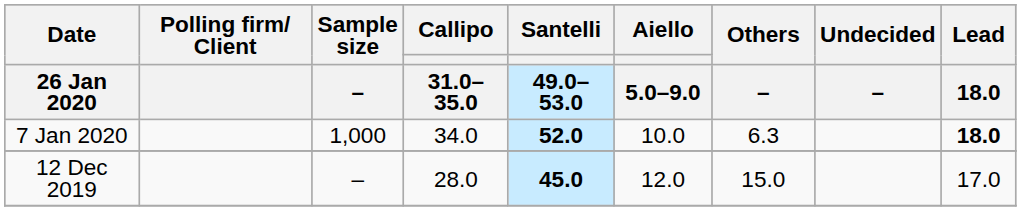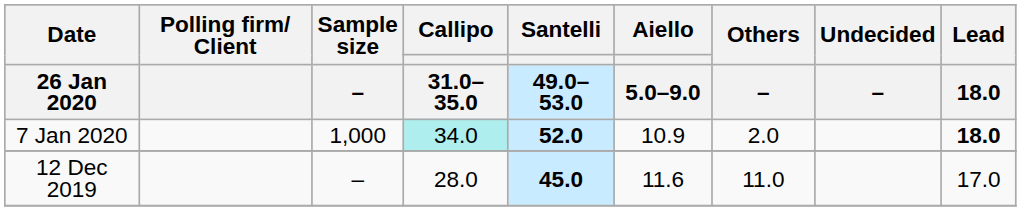(456, 135) no background -> (456, 135) paleturquoise background
(663, 135) 10.0 -> (663, 135) 10.9
(763, 135) 6.3 -> (763, 135) 2.0
(663, 178) 12.0 -> (663, 178) 11.6
(763, 178) 15.0 -> (763, 178) 11.0
